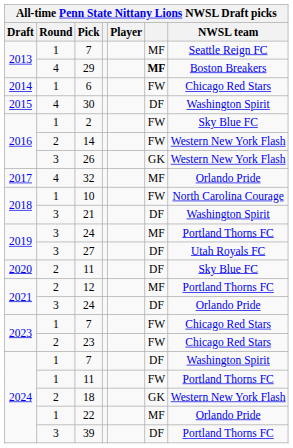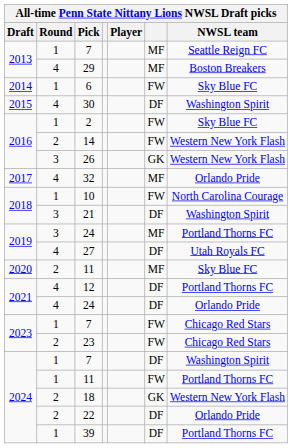(156, 68) bold -> (156, 68) normal
(228, 86) Chicago Red Stars -> (228, 86) Sky Blue FC
(56, 251) 3 -> (56, 251) 4
(156, 269) DF -> (156, 269) MF
(56, 287) 2 -> (56, 287) 4
(156, 287) MF -> (156, 287) DF
(56, 305) 3 -> (56, 305) 4
(56, 415) 1 -> (56, 415) 2
(156, 415) MF -> (156, 415) DF
(56, 433) 3 -> (56, 433) 1
